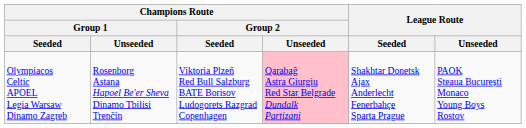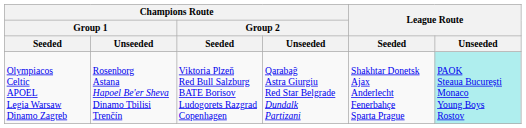(300, 93) pink background -> (300, 93) no background
(470, 93) no background -> (470, 93) paleturquoise background
